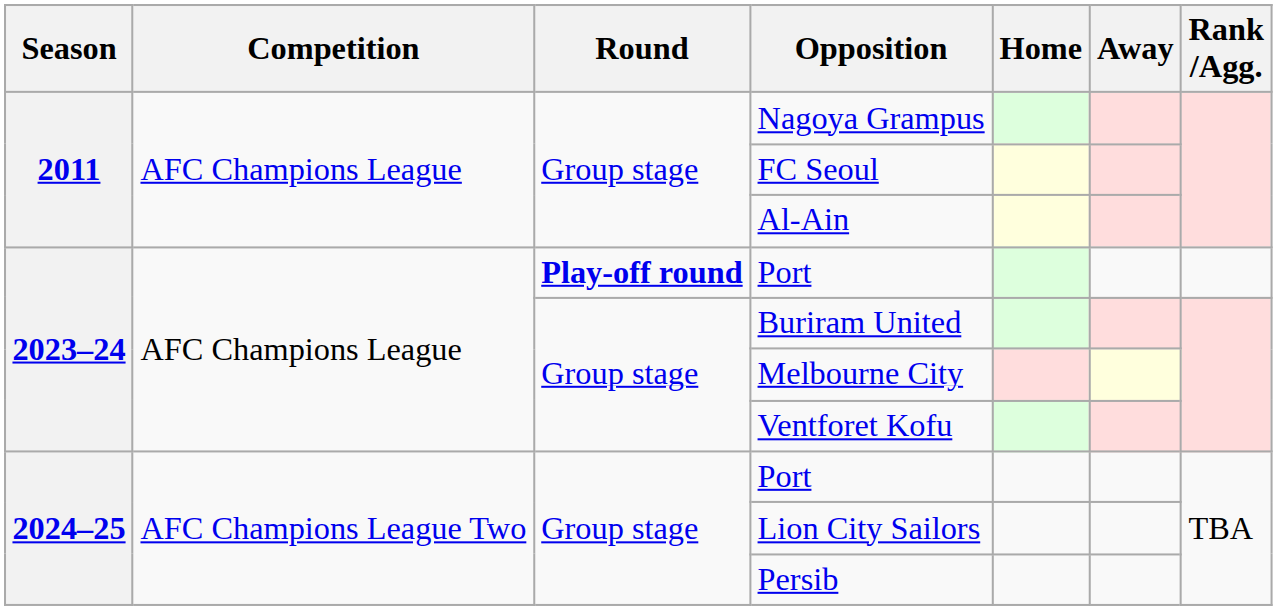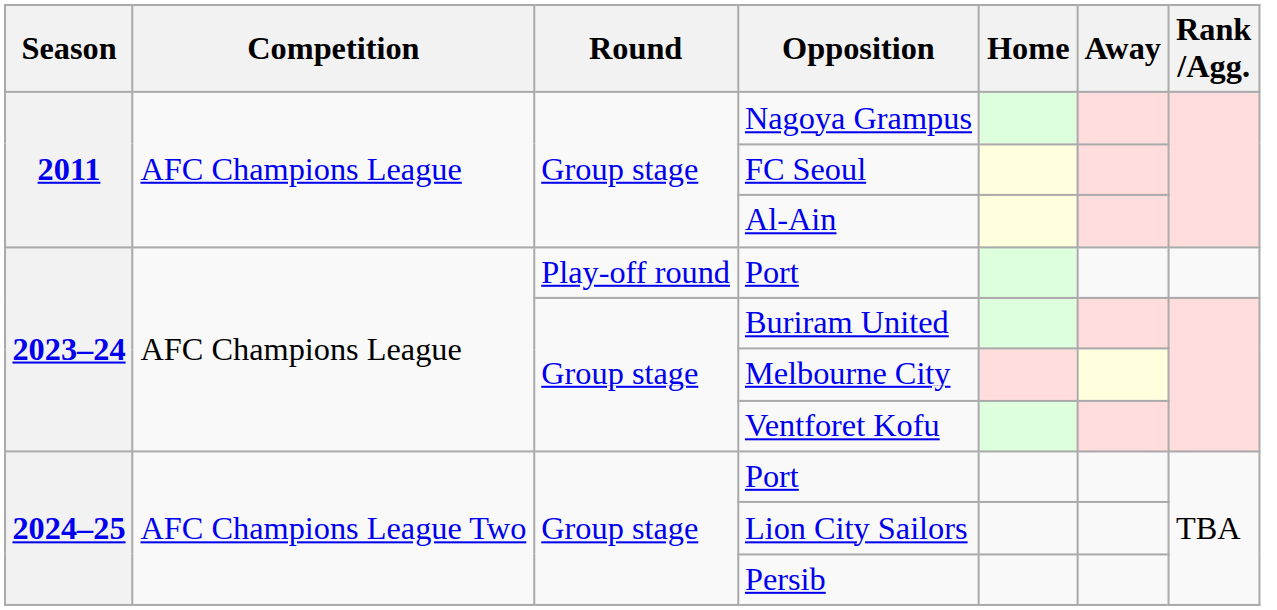(642, 271) bold -> (636, 271) normal
